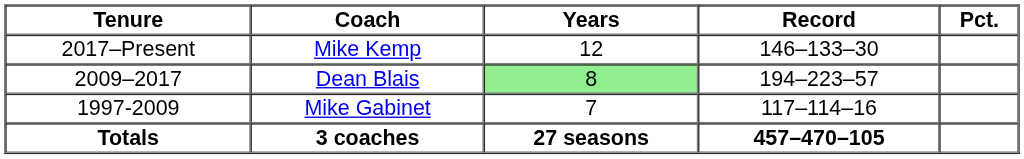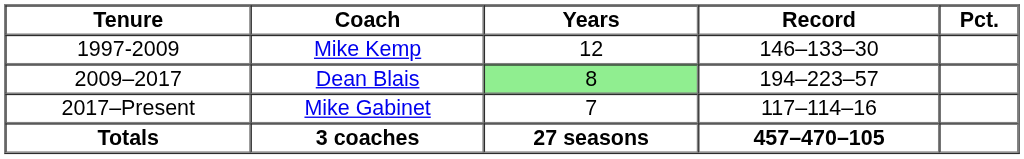(128, 49) 2017–Present -> (128, 49) 1997-2009
(128, 108) 1997-2009 -> (128, 108) 2017–Present
